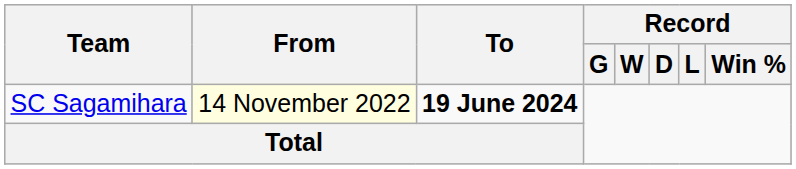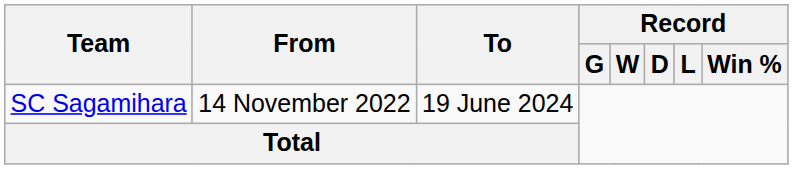(304, 103) lightyellow background -> (304, 103) no background
(500, 103) bold -> (498, 103) normal
